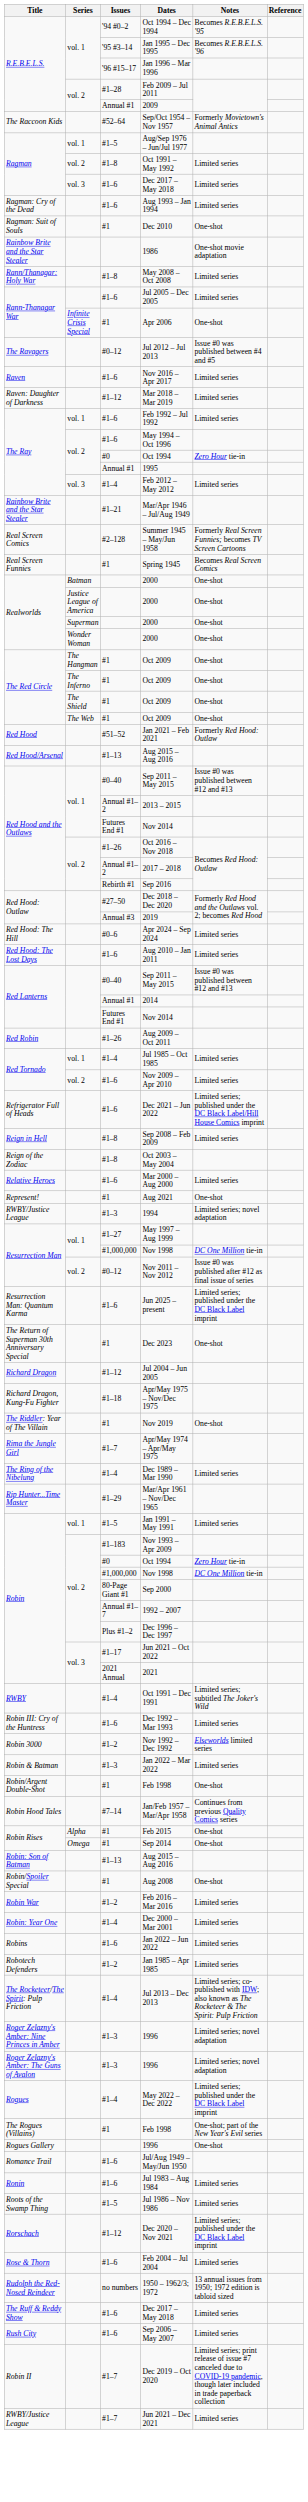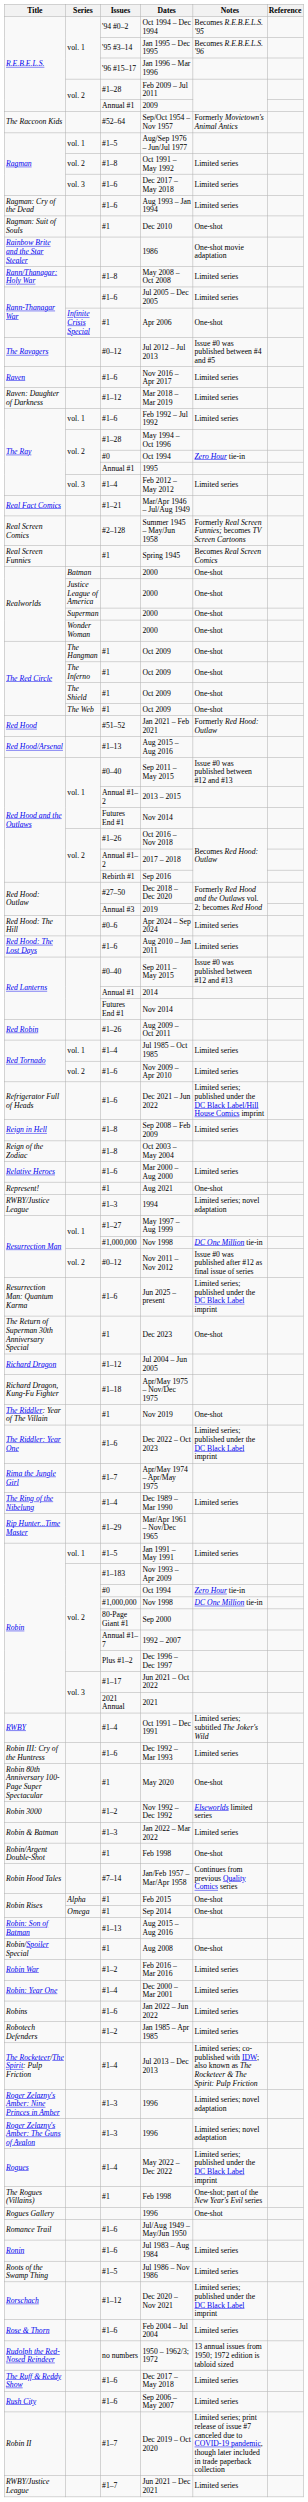(110, 439) #1–6 -> (112, 439) #1–28
(28, 510) Rainbow Brite and the Star Stealer -> (34, 505) Real Fact Comics
+ row: (83, 1444)
+ row: (83, 1782)
